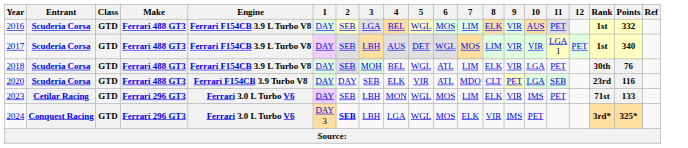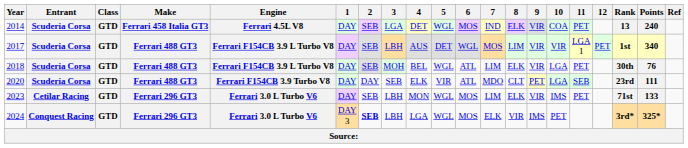+ row: (15, 26)
- row: (15, 26)
(628, 81) 116 -> (652, 81) 111
